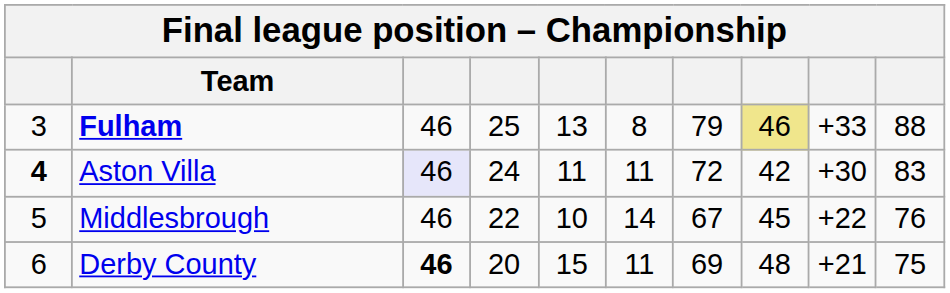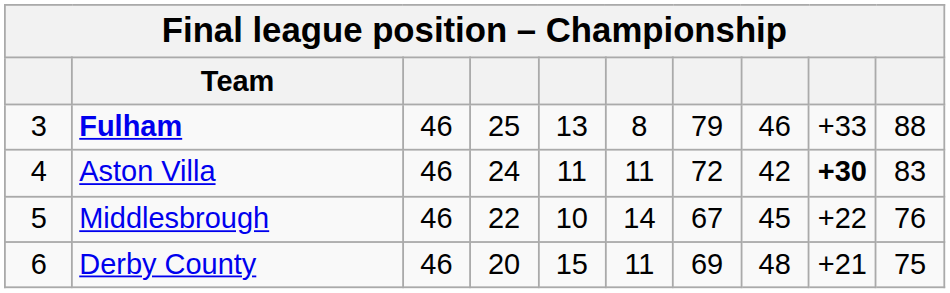(775, 126) khaki background -> (775, 126) no background
(39, 172) bold -> (39, 172) normal
(436, 172) lavender background -> (436, 172) no background
(842, 172) normal -> (842, 172) bold
(436, 264) bold -> (436, 264) normal
